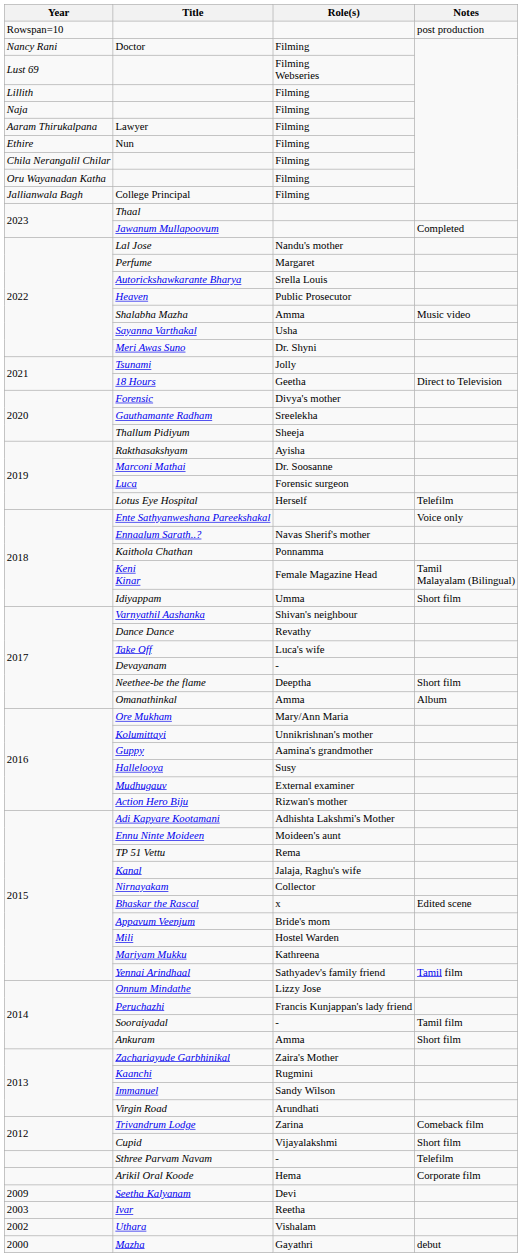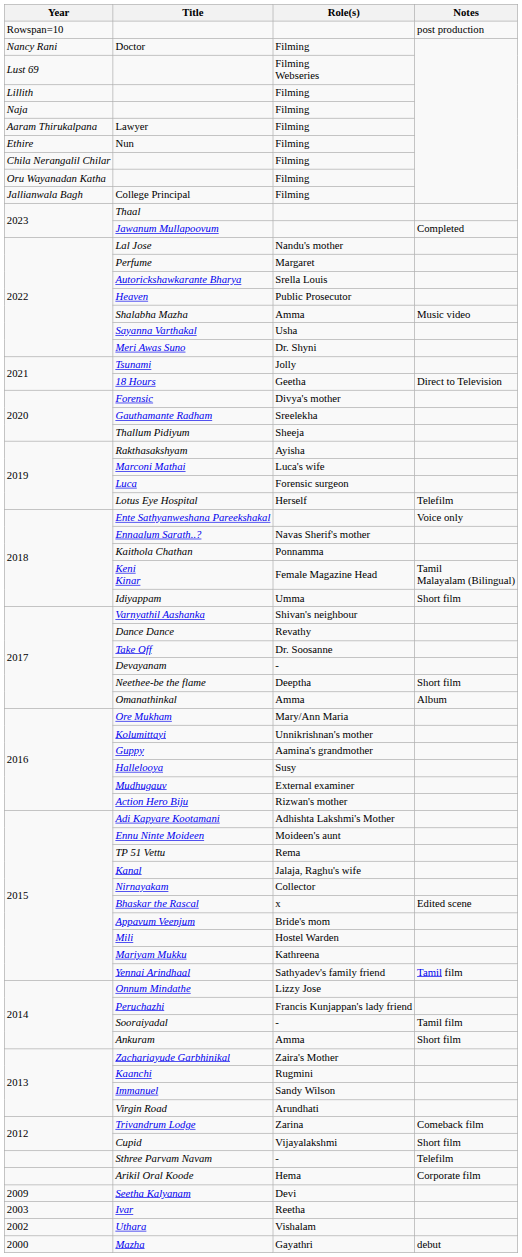(304, 467) Dr. Soosanne -> (300, 467) Luca's wife
(300, 649) Luca's wife -> (304, 649) Dr. Soosanne
